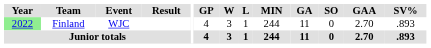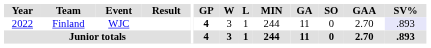(22, 23) lightgreen background -> (22, 23) no background
(206, 23) normal -> (206, 23) bold
(406, 23) no background -> (406, 23) lavender background
